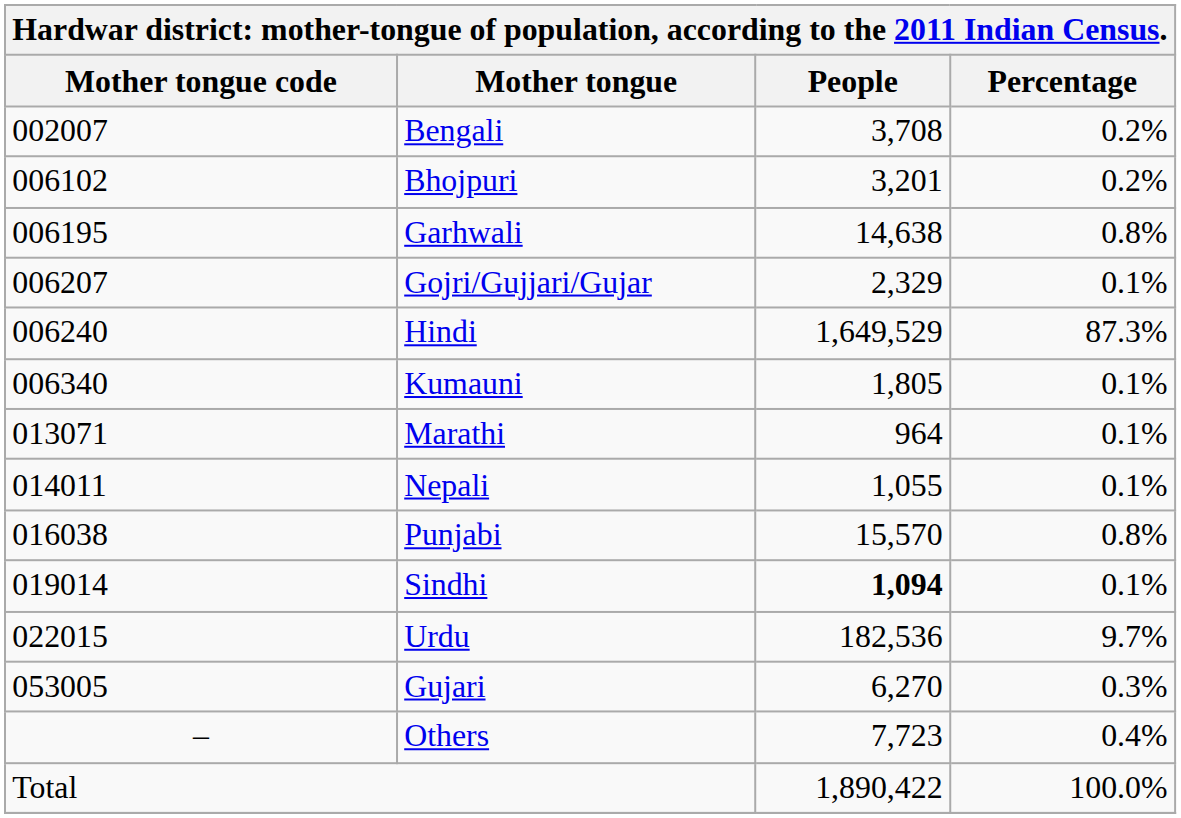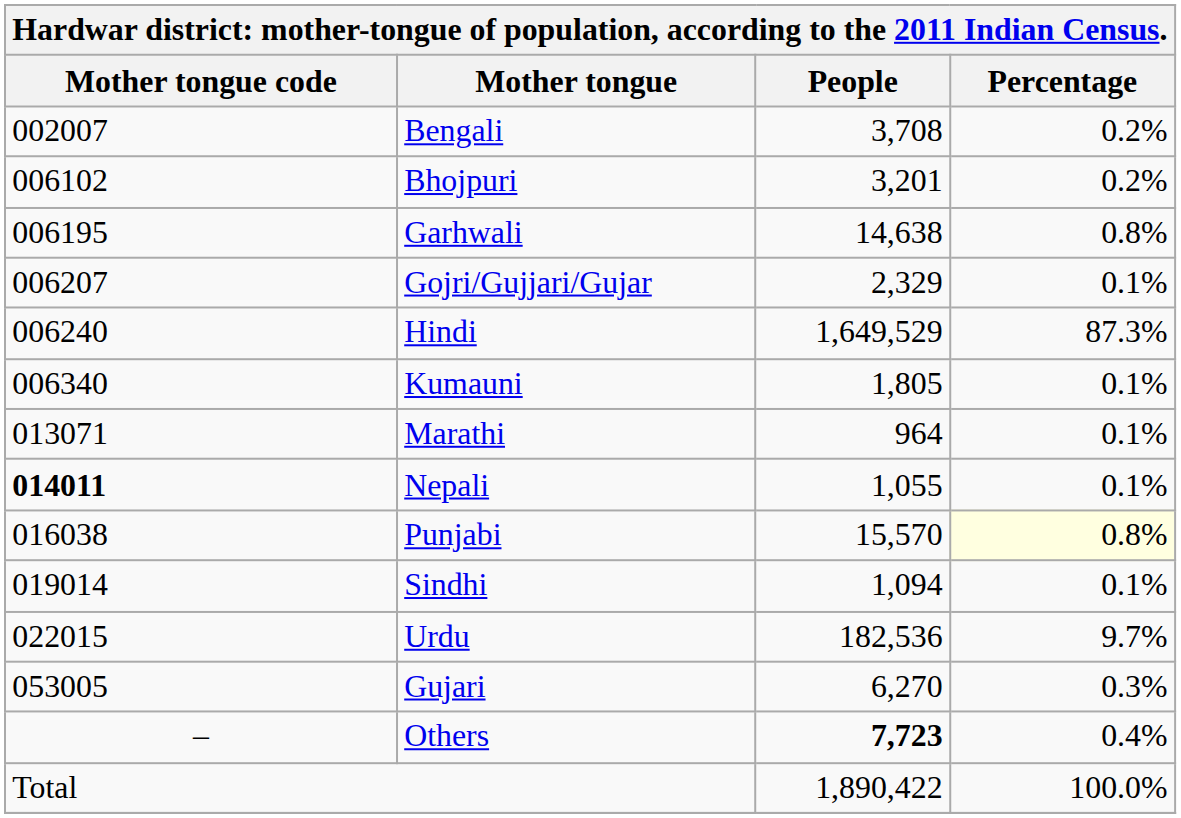(60, 484) normal -> (59, 484) bold
(1134, 534) no background -> (1134, 534) lightyellow background
(907, 585) bold -> (907, 585) normal
(907, 736) normal -> (907, 736) bold
